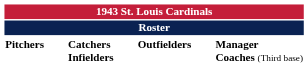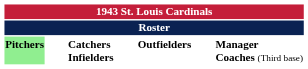(25, 44) no background -> (25, 44) lightgreen background
